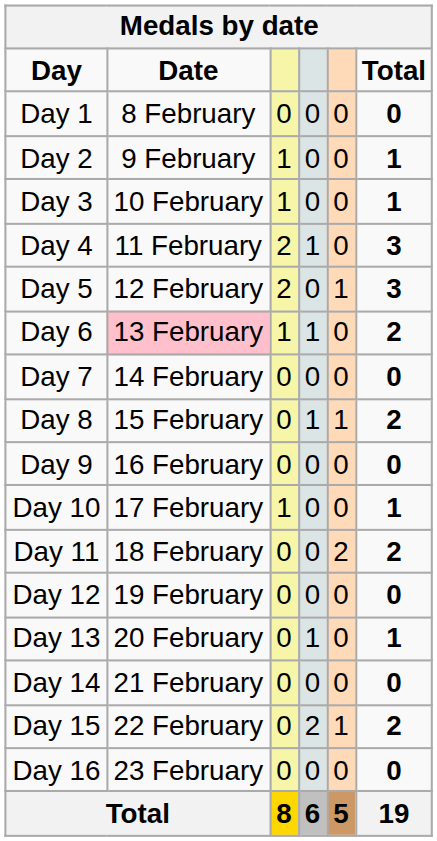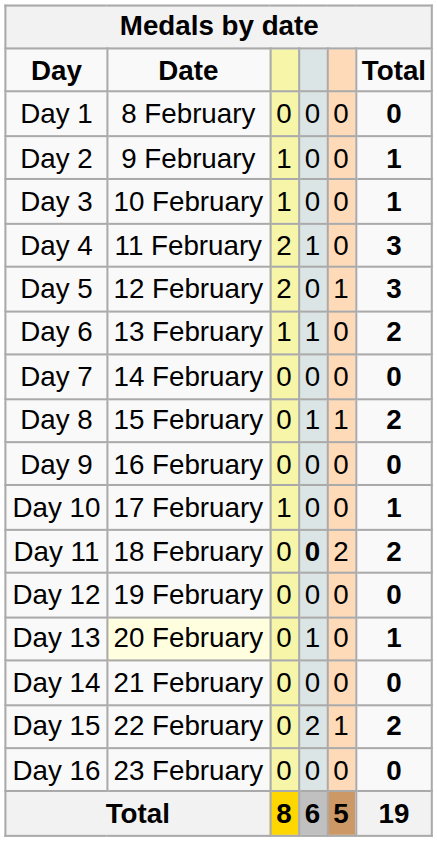(188, 333) pink background -> (188, 333) no background
(312, 551) normal -> (312, 551) bold
(188, 639) no background -> (188, 639) lightyellow background
